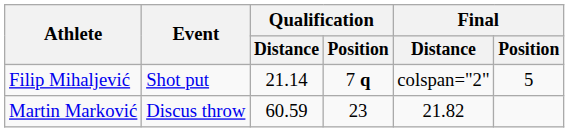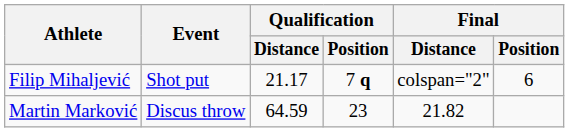(287, 80) 21.14 -> (287, 80) 21.17
(529, 80) 5 -> (529, 80) 6
(287, 111) 60.59 -> (287, 111) 64.59
